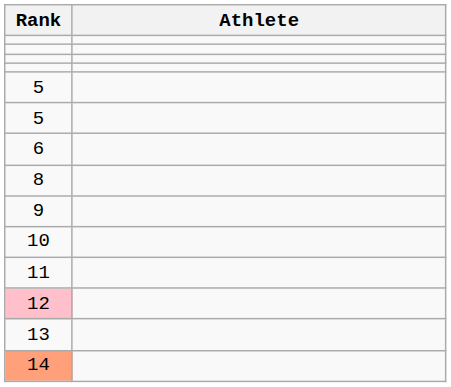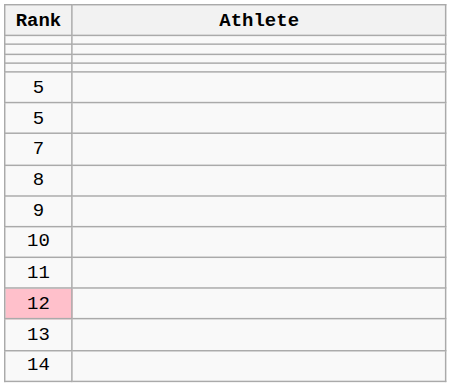(38, 149) 6 -> (38, 149) 7
(38, 366) lightsalmon background -> (38, 366) no background
